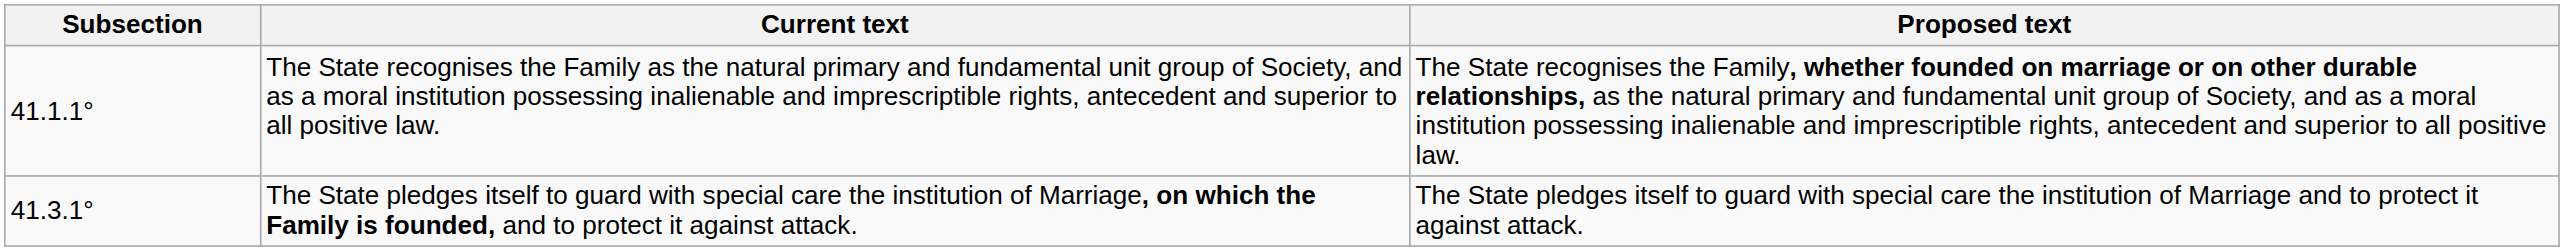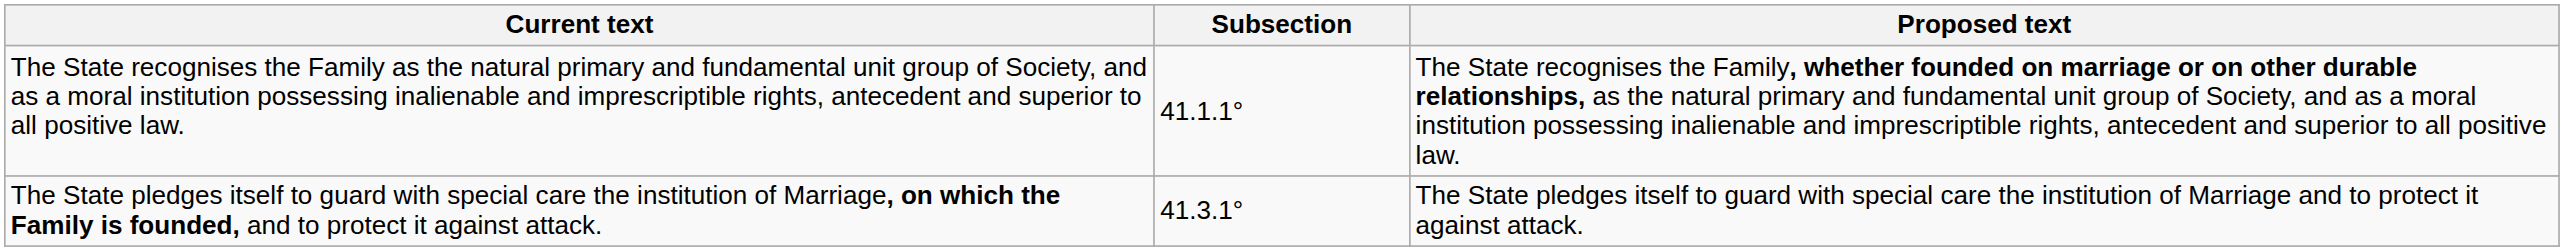columns swapped: (133, 25) <-> (835, 25)
